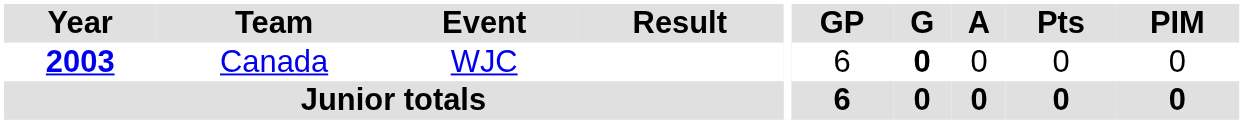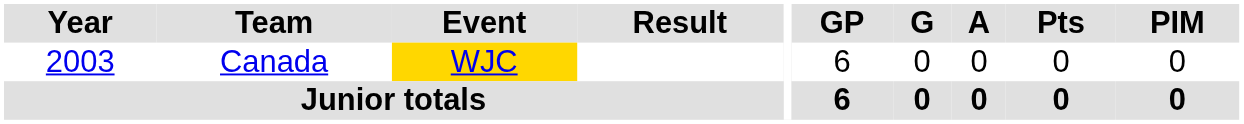(80, 61) bold -> (80, 61) normal
(484, 61) no background -> (484, 61) gold background
(922, 61) bold -> (922, 61) normal
